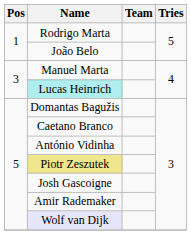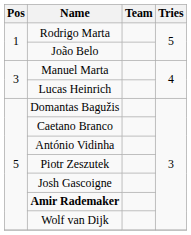(75, 88) paleturquoise background -> (75, 88) no background
(75, 164) khaki background -> (75, 164) no background
(75, 201) normal -> (75, 201) bold
(75, 220) lavender background -> (75, 220) no background
